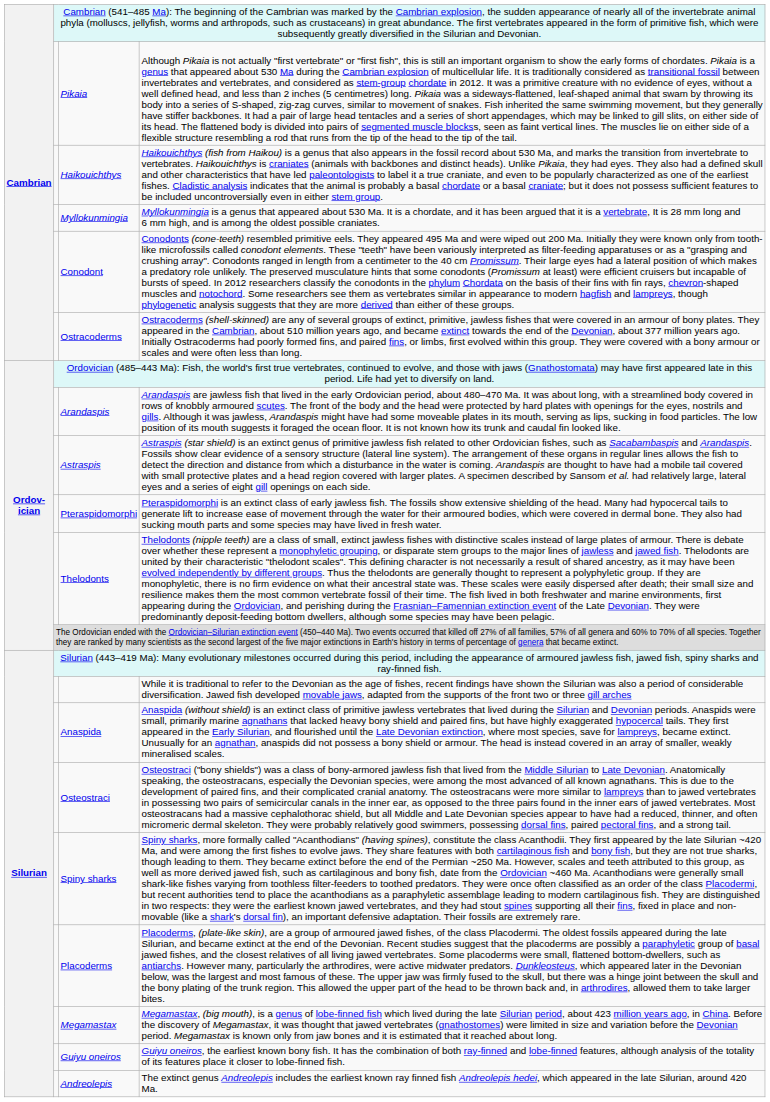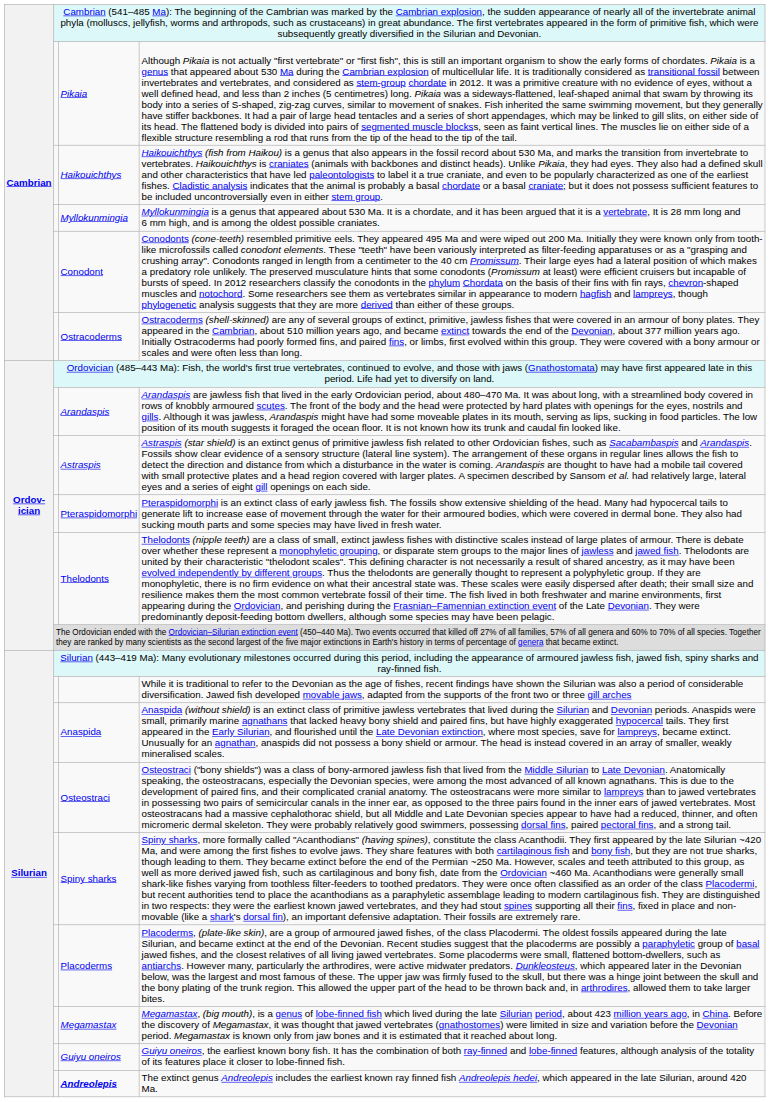(86, 1083) normal -> (89, 1083) bold
